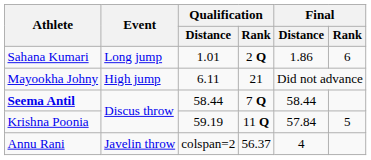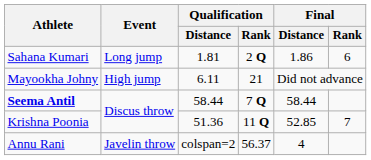(208, 57) 1.01 -> (208, 57) 1.81
(208, 122) 59.19 -> (208, 122) 51.36
(301, 122) 57.84 -> (301, 122) 52.85
(347, 122) 5 -> (347, 122) 7
